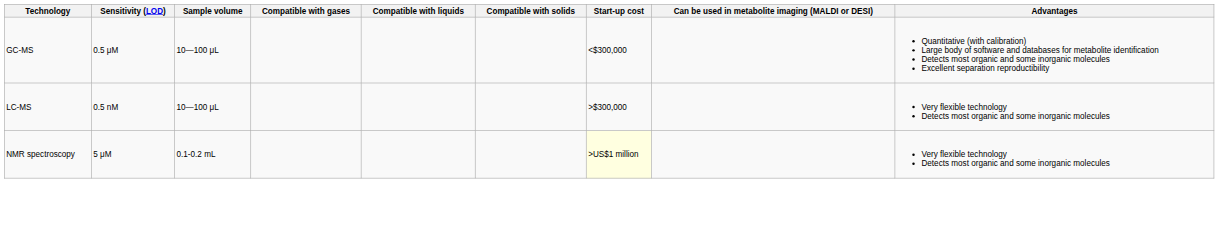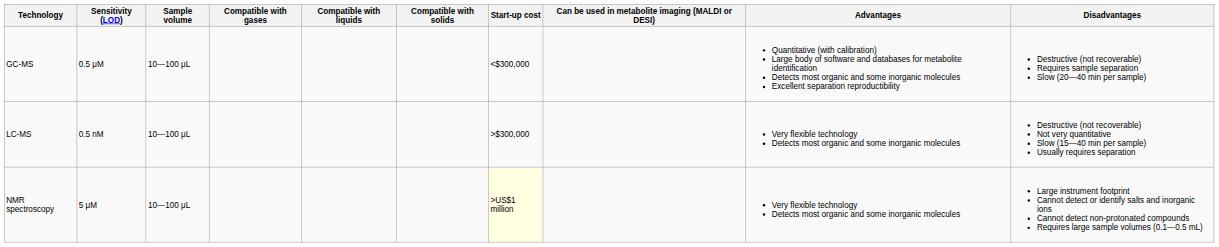+ column: (1112, 16)
(196, 155) 0.1-0.2 mL -> (169, 205) 10—100 μL
